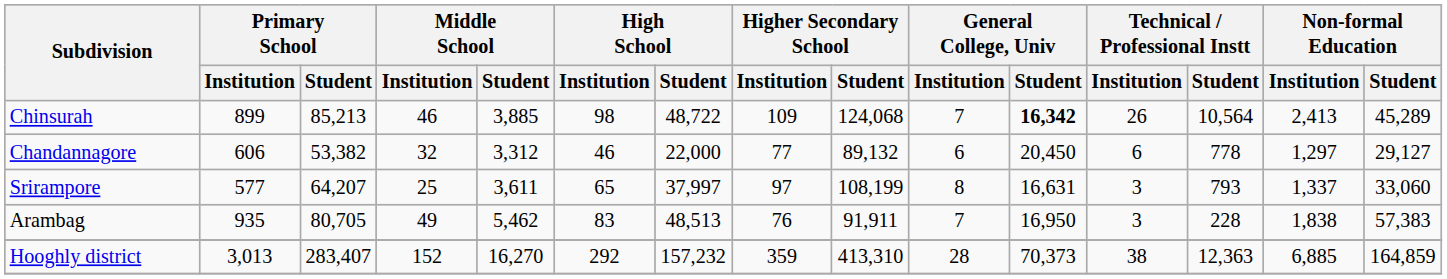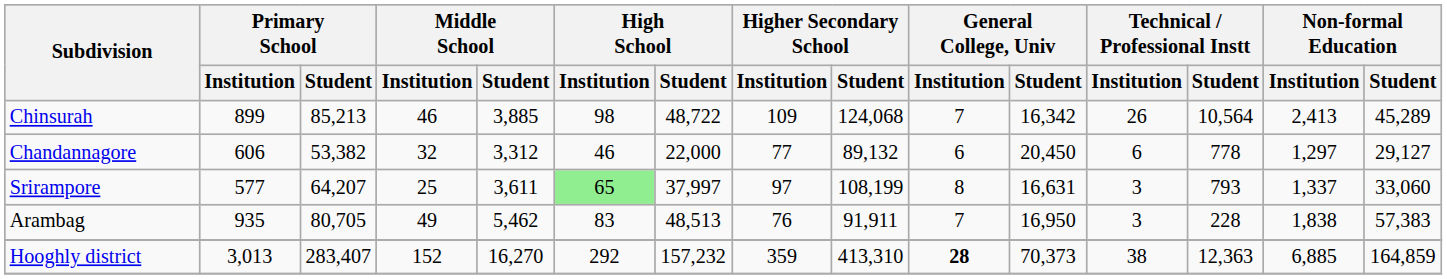(1048, 116) bold -> (1048, 116) normal
(604, 186) no background -> (604, 186) lightgreen background
(959, 256) normal -> (959, 256) bold
